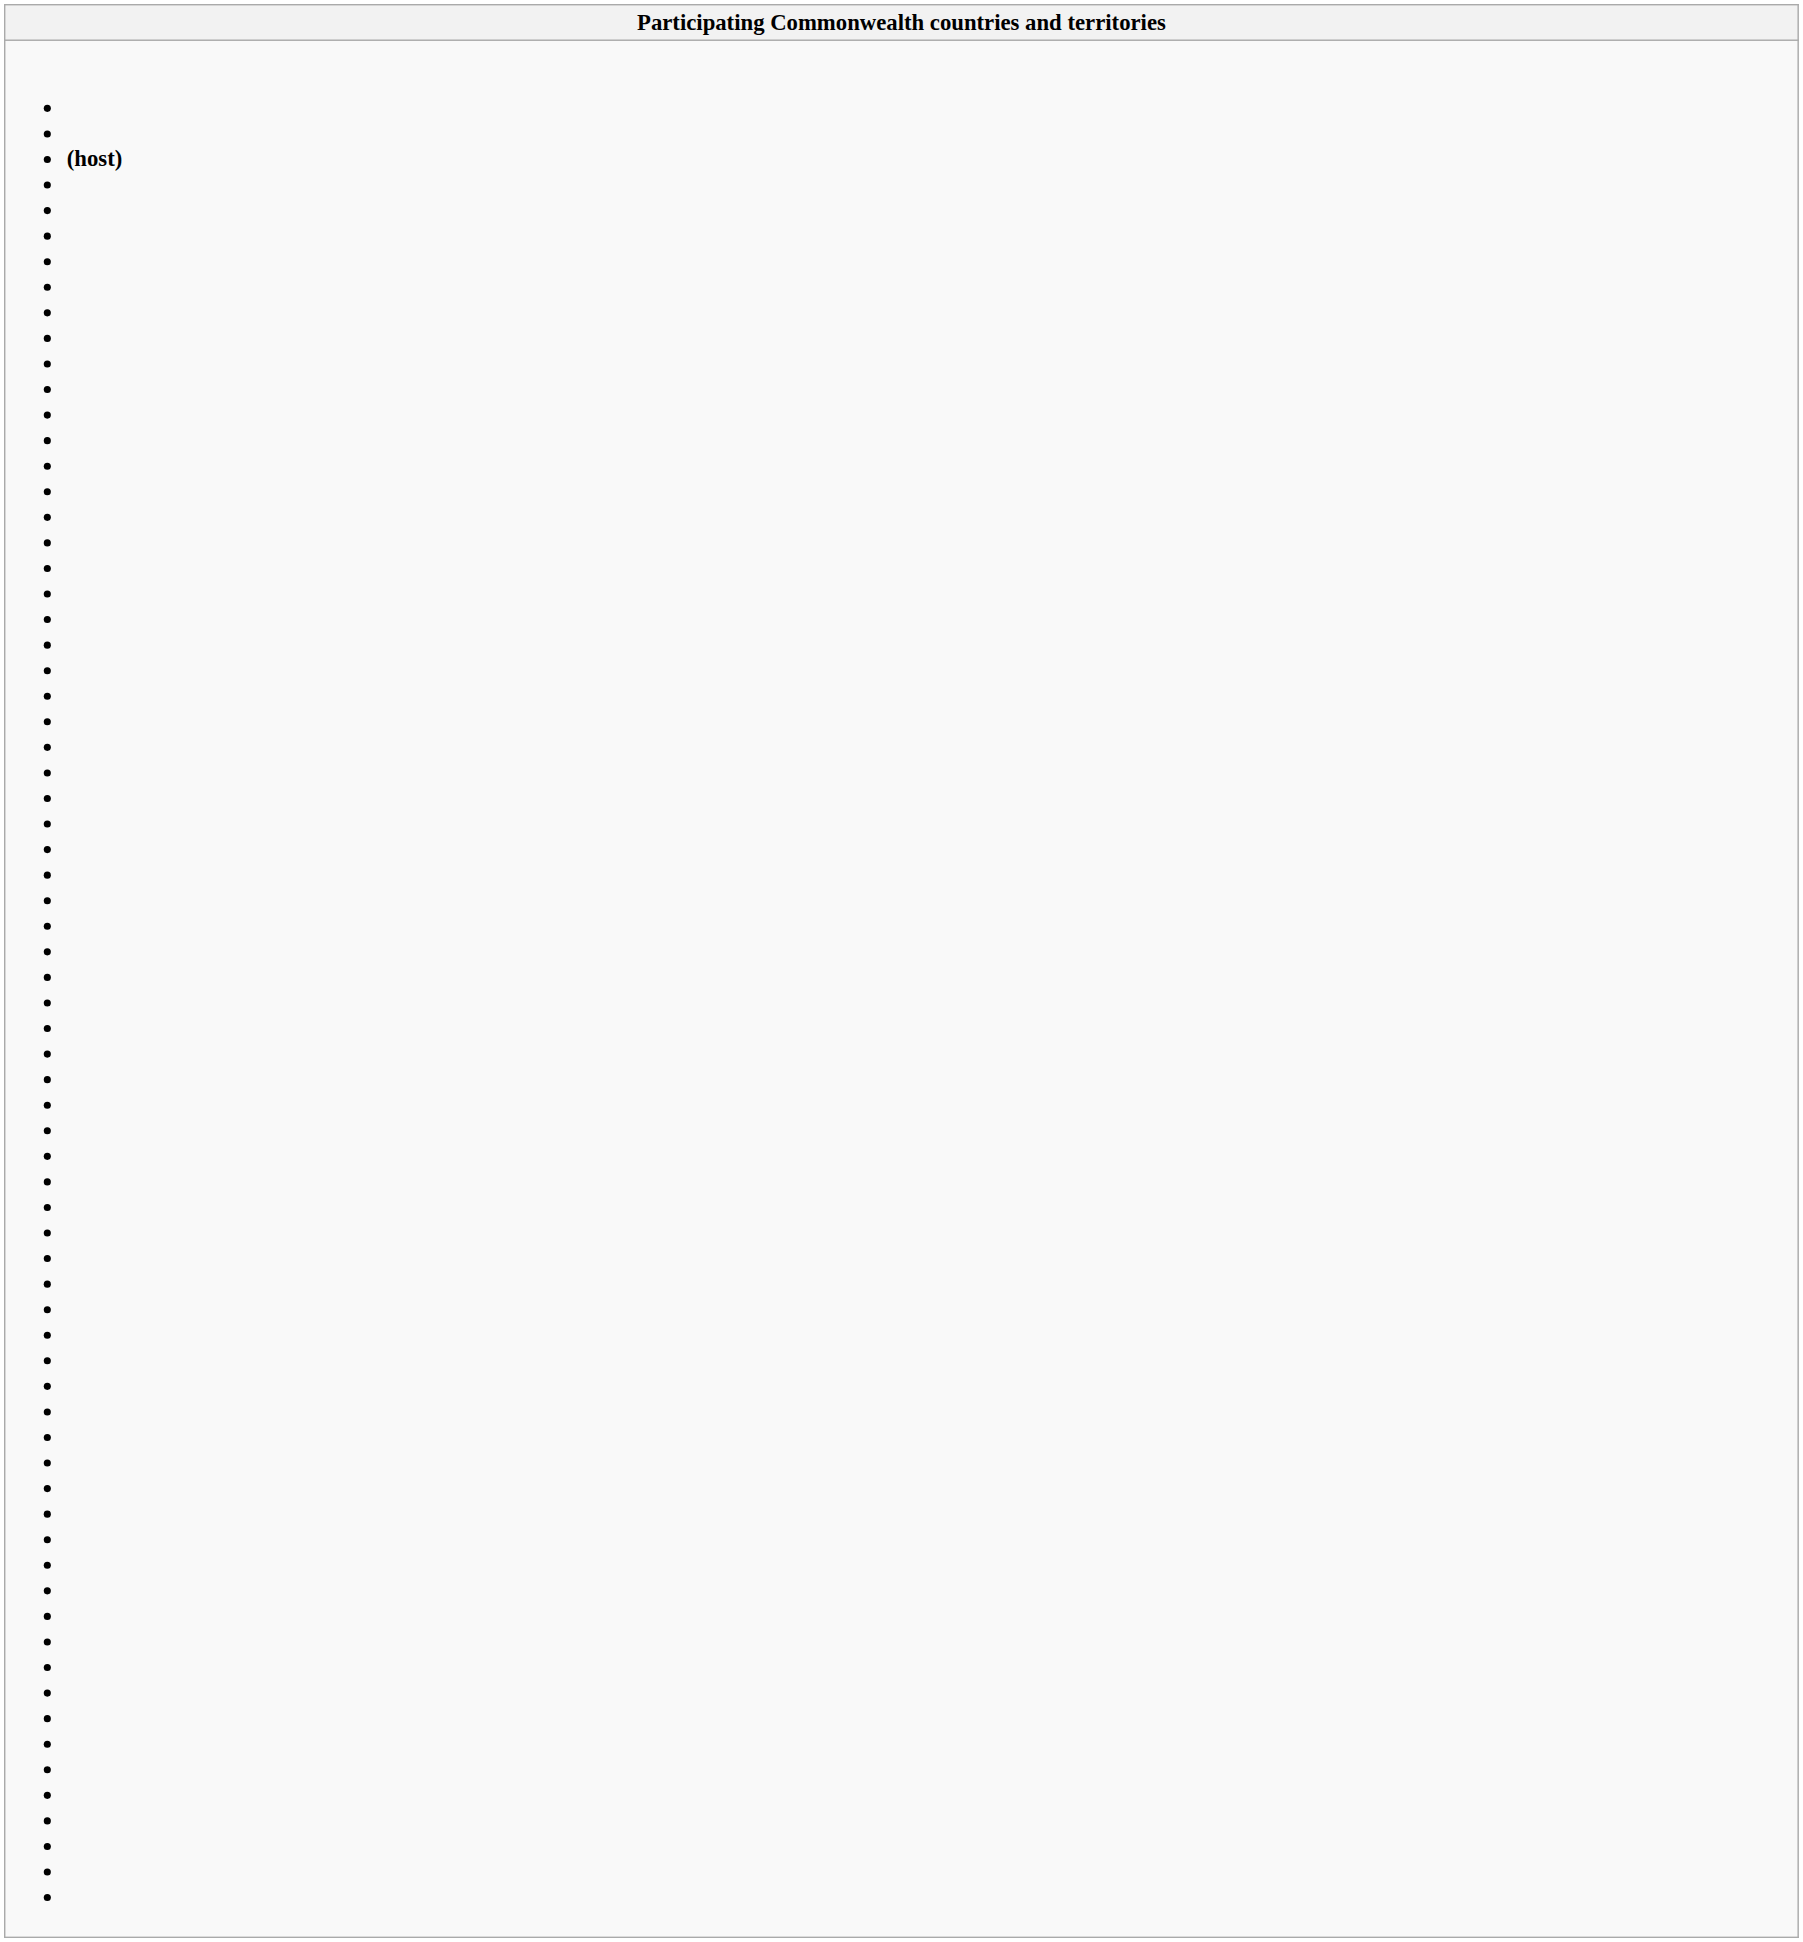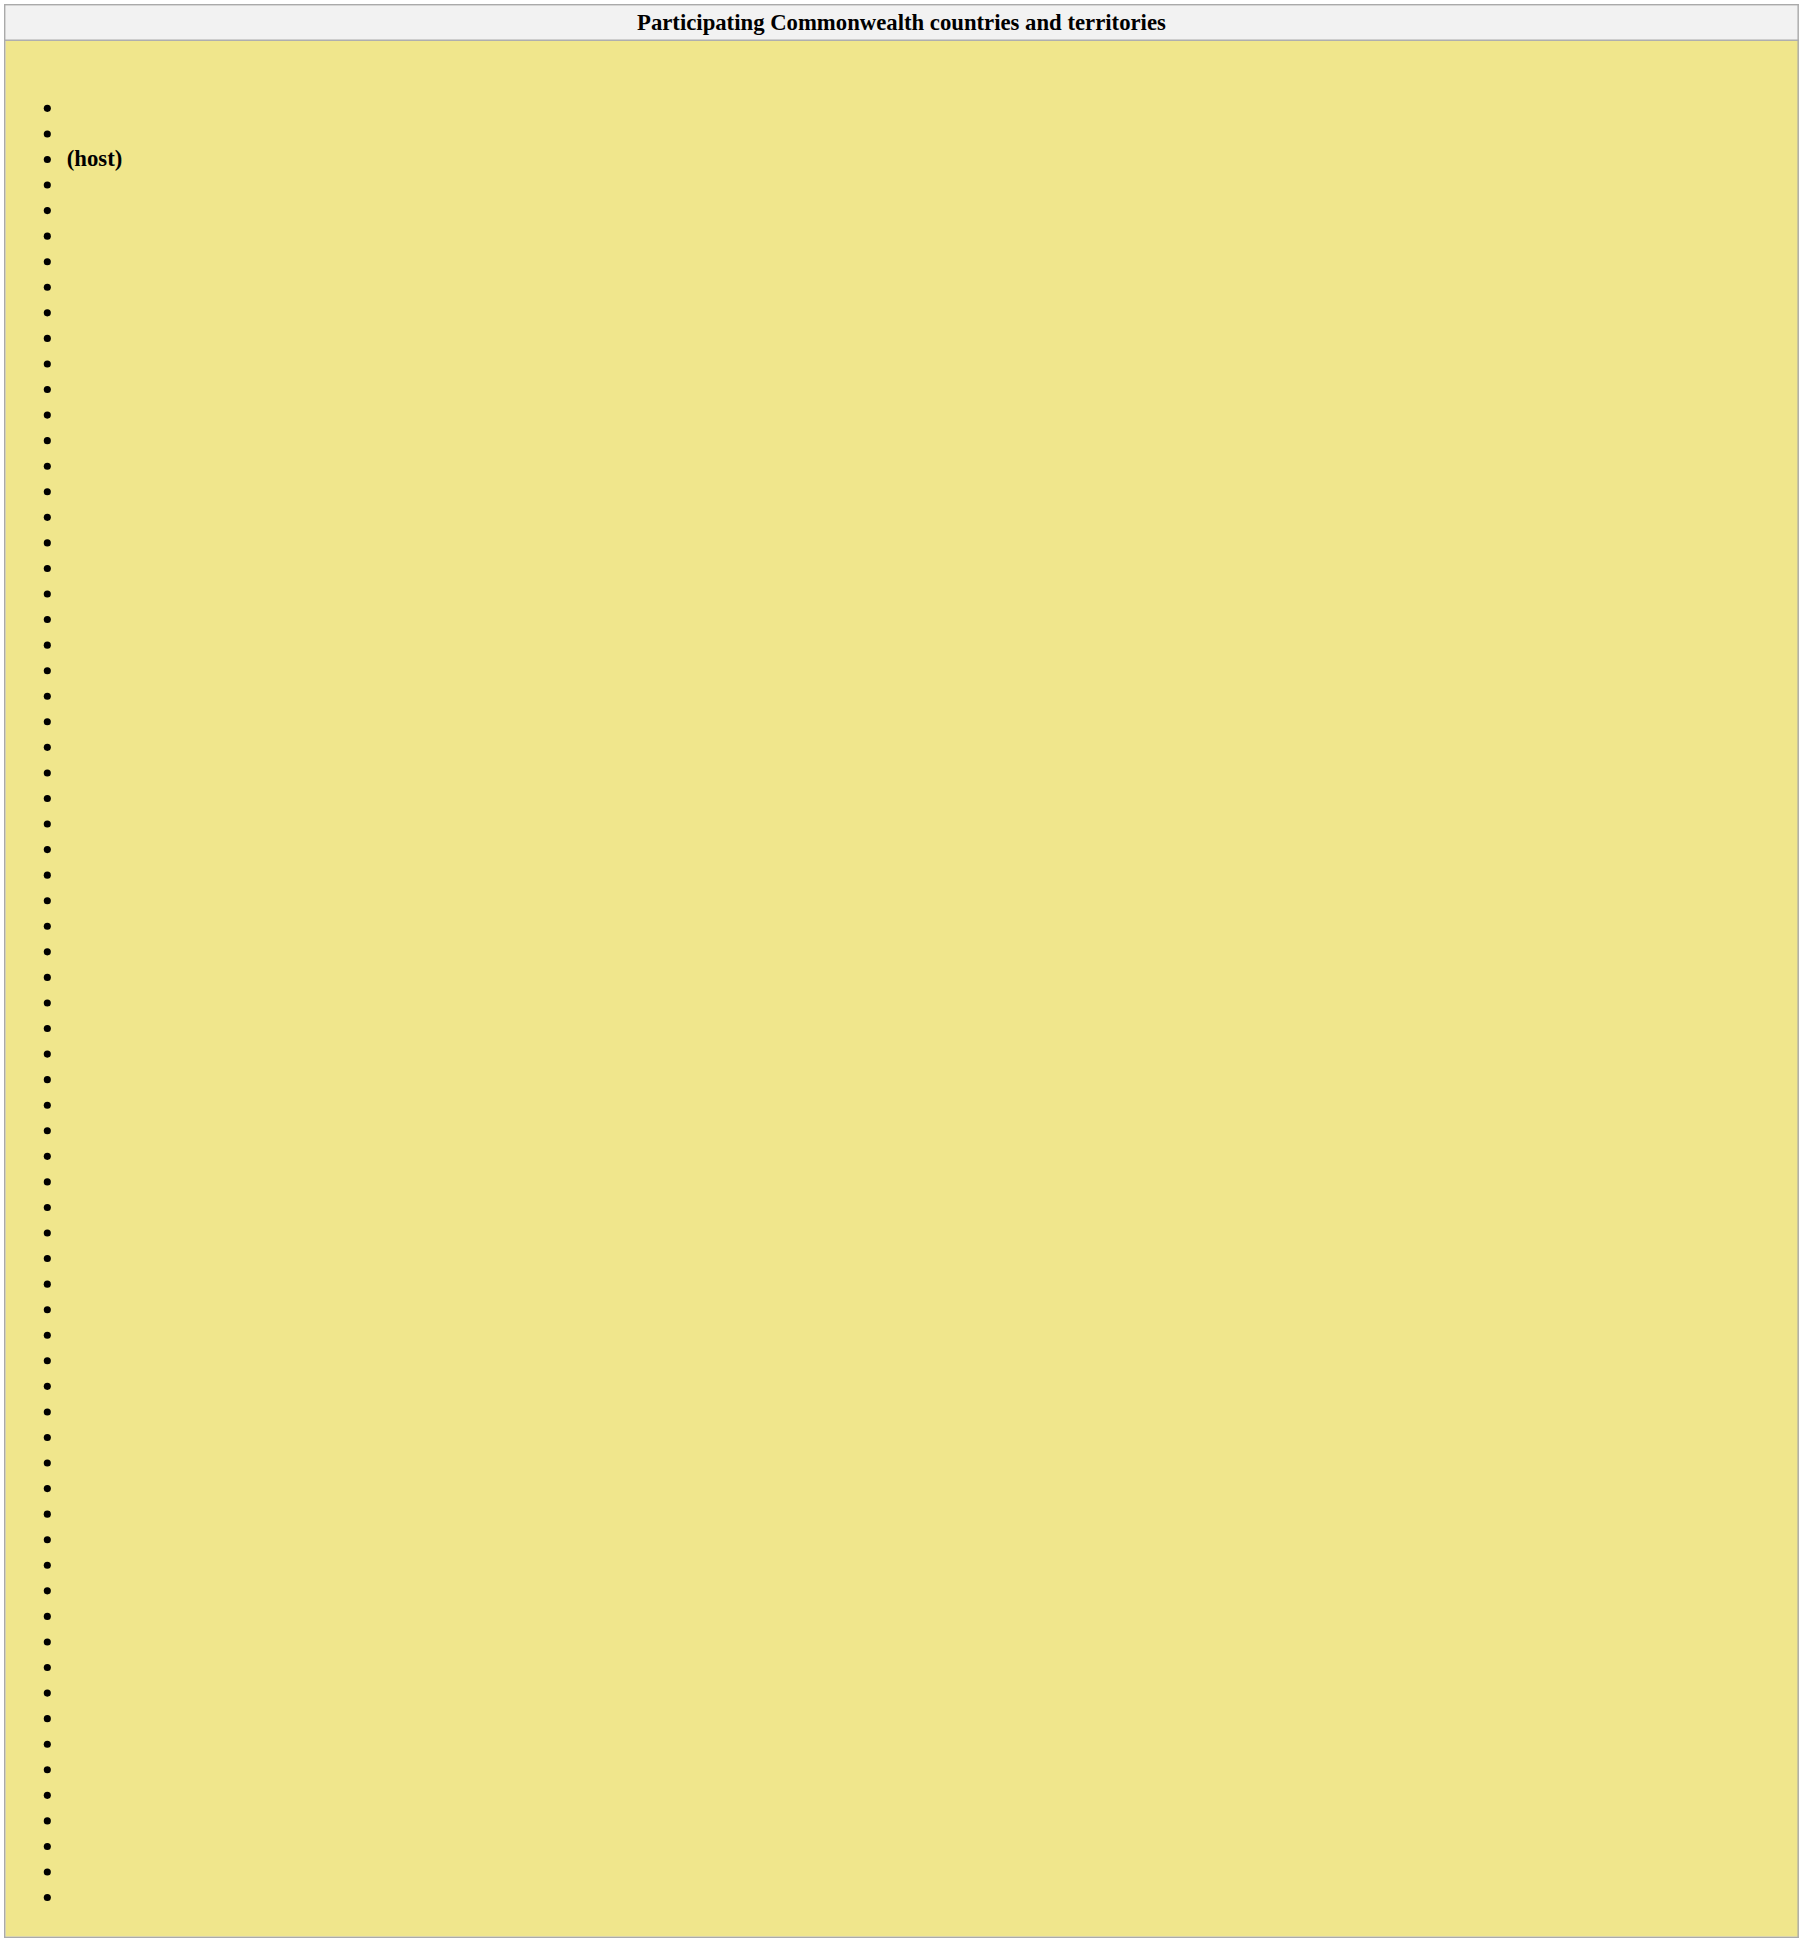(901, 1002) no background -> (901, 1002) khaki background
